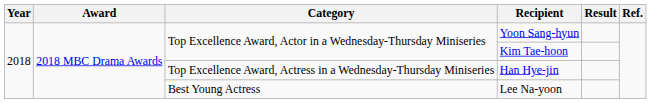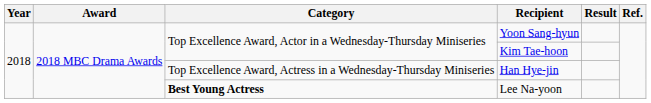(214, 88) normal -> (216, 88) bold
